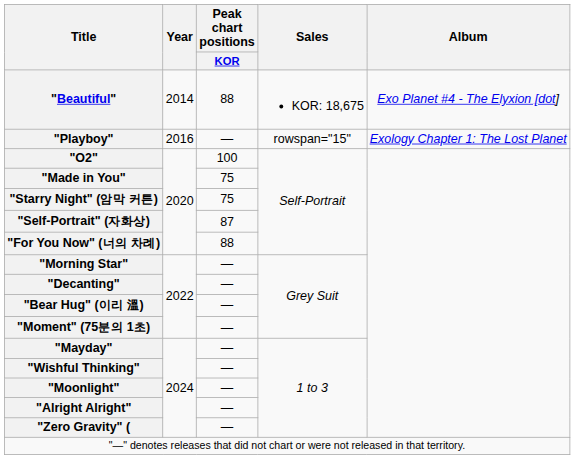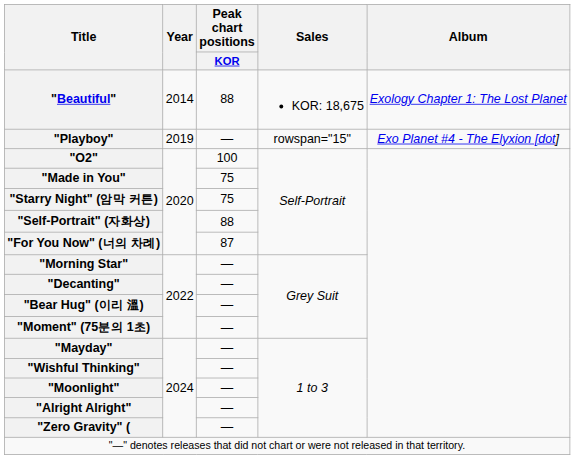(468, 99) Exo Planet #4 - The Elyxion [dot] -> (468, 99) Exology Chapter 1: The Lost Planet
(180, 138) 2016 -> (180, 138) 2019
(468, 138) Exology Chapter 1: The Lost Planet -> (468, 138) Exo Planet #4 - The Elyxion [dot]
(227, 221) 87 -> (227, 221) 88
(227, 243) 88 -> (227, 243) 87
